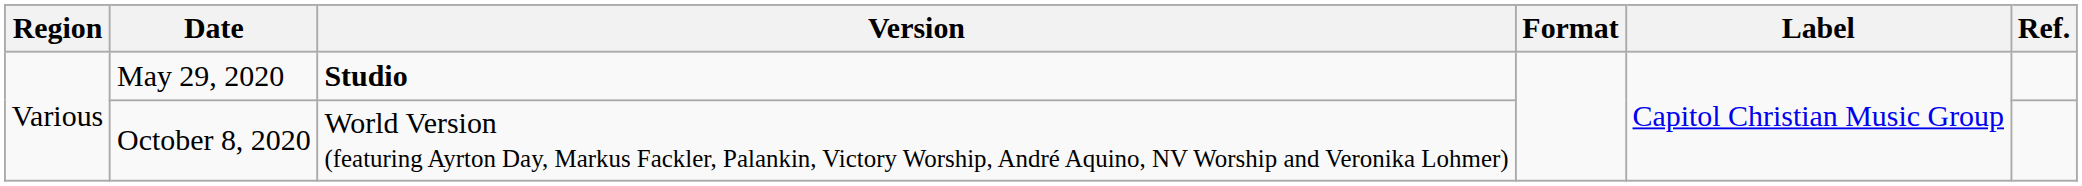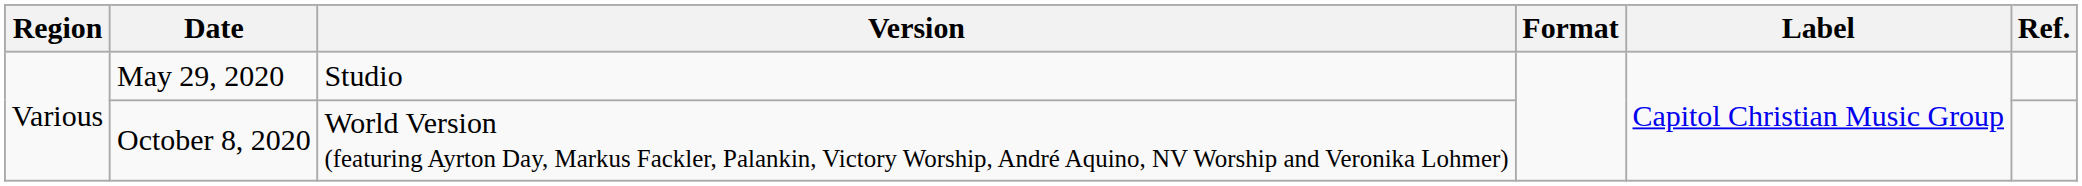(366, 75) bold -> (364, 75) normal
